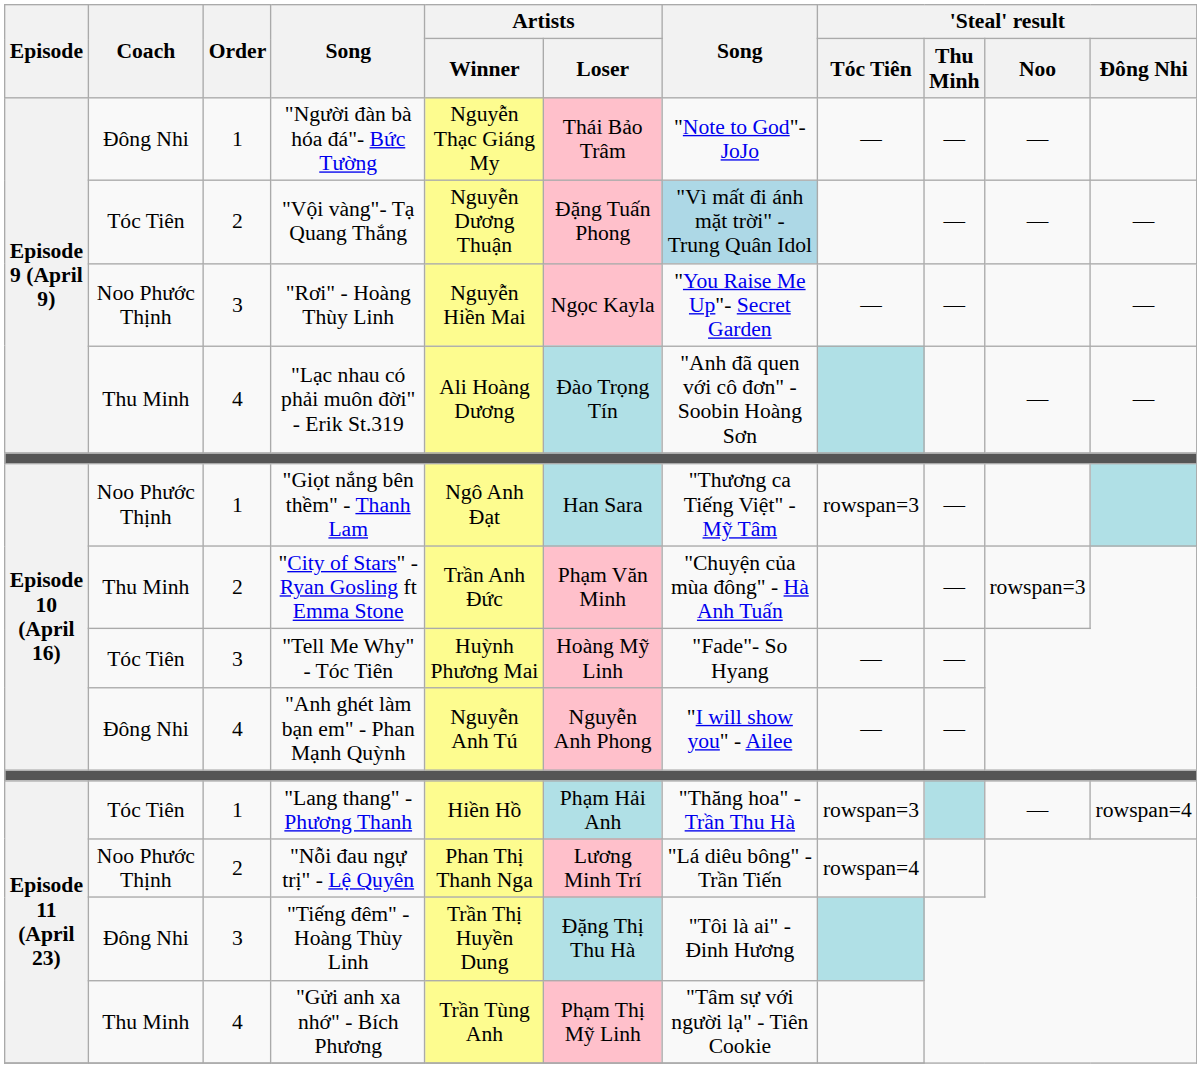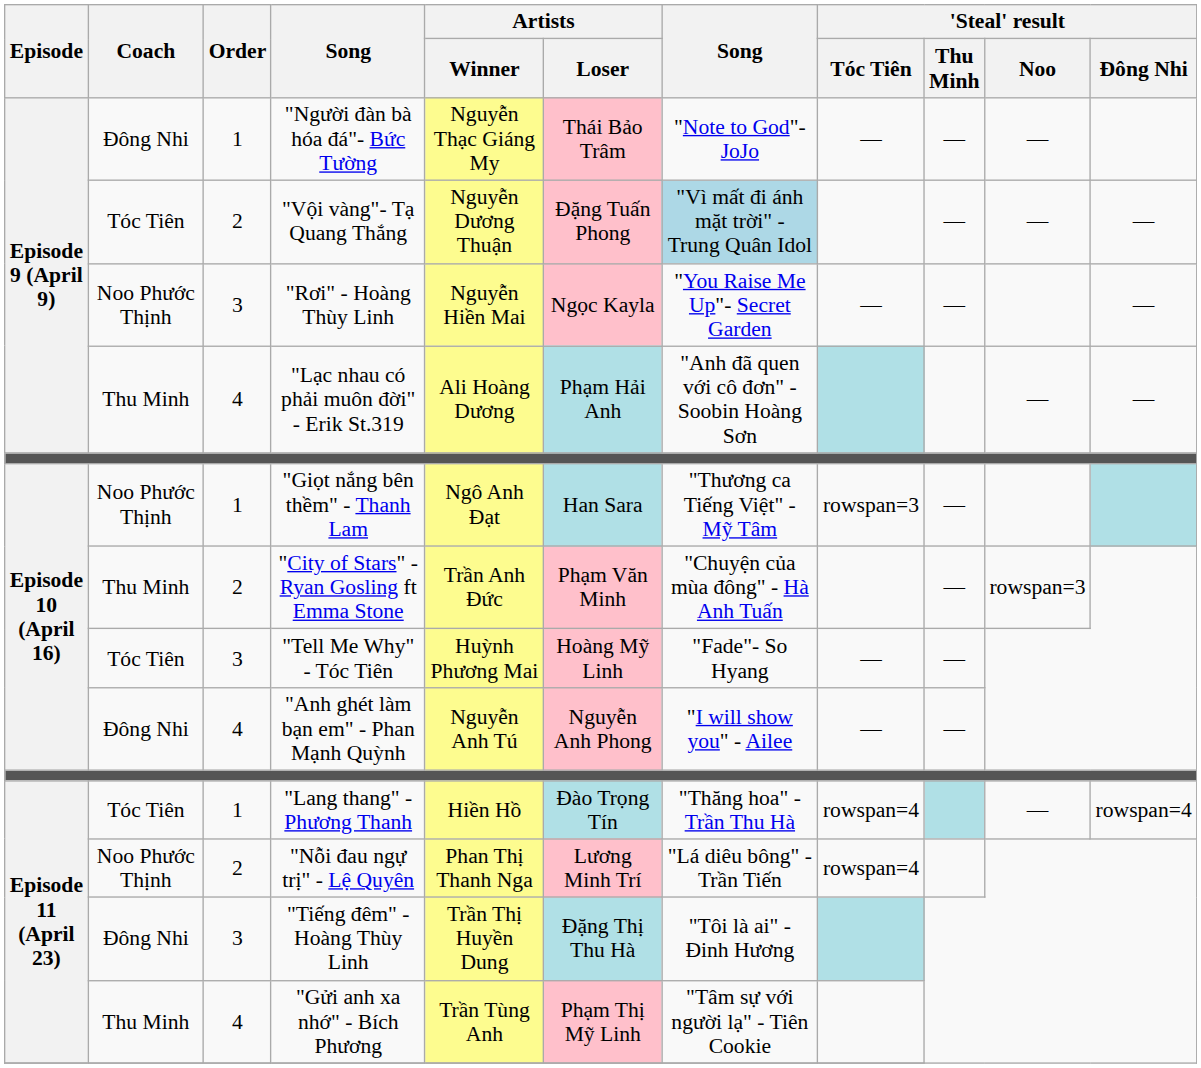(603, 399) Đào Trọng Tín -> (603, 399) Phạm Hải Anh
(603, 809) Phạm Hải Anh -> (603, 809) Đào Trọng Tín
(871, 809) rowspan=3 -> (871, 809) rowspan=4
